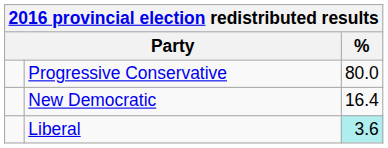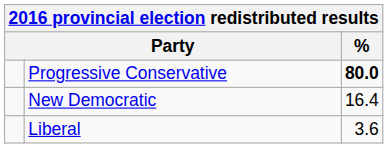(362, 73) normal -> (362, 73) bold
(367, 128) paleturquoise background -> (367, 128) no background
